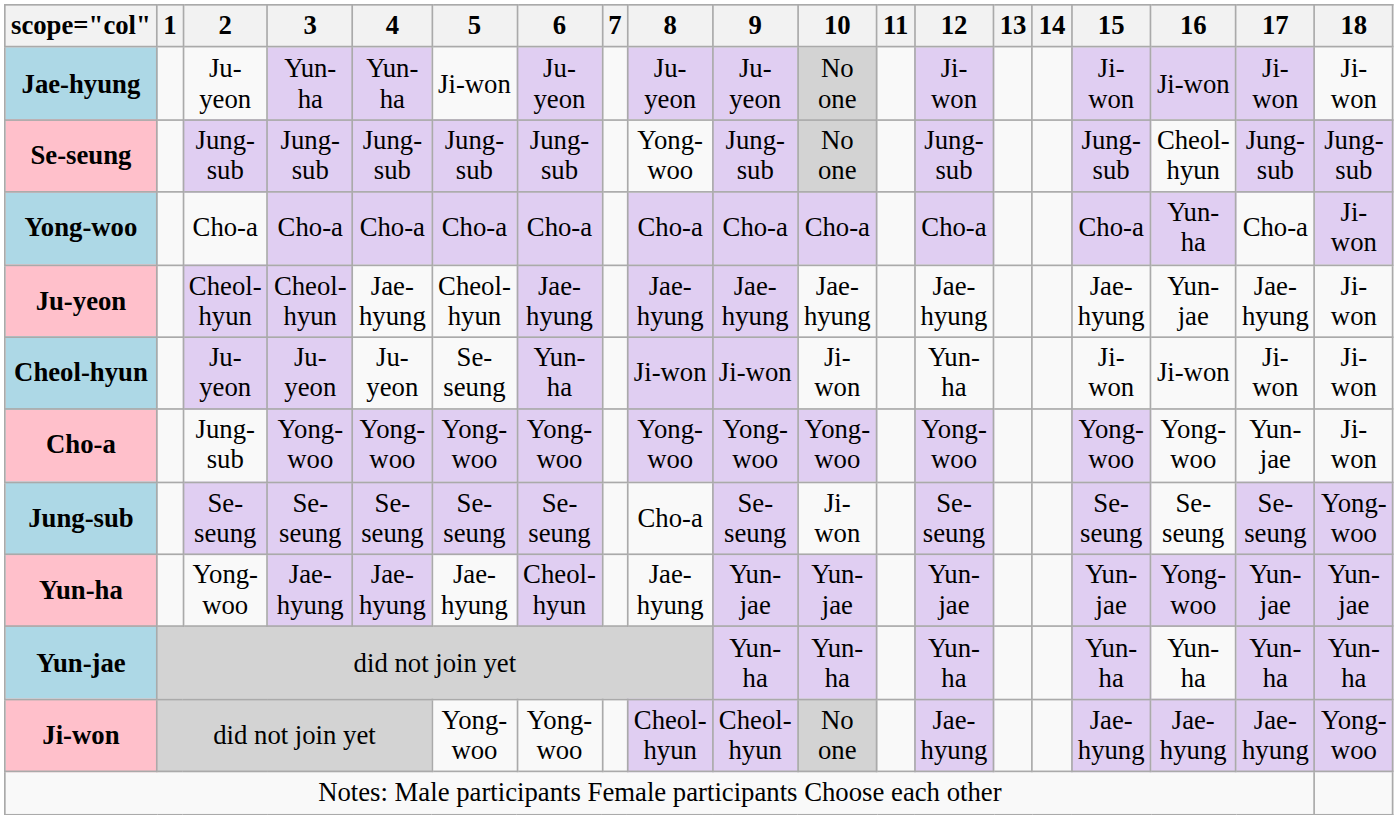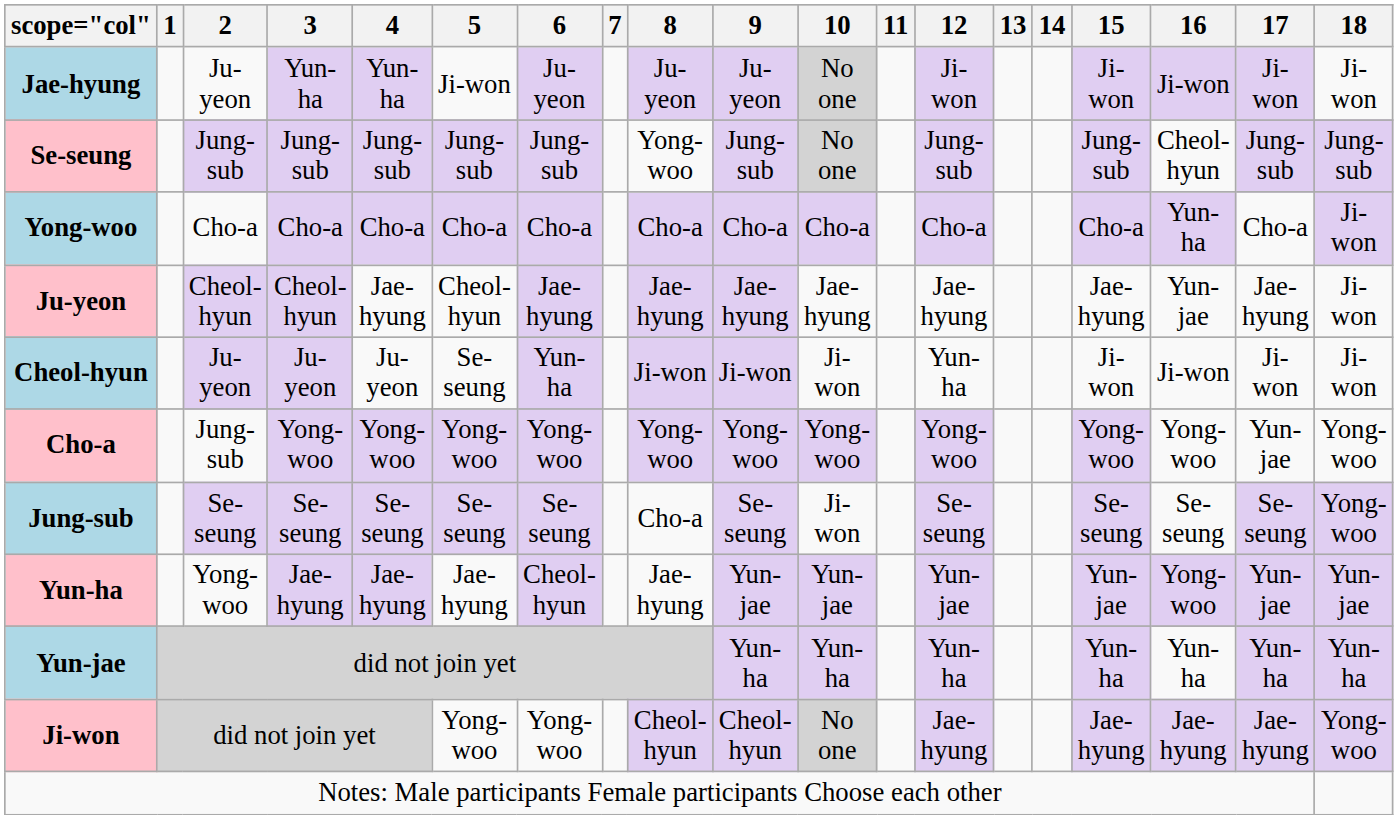(1354, 445) Ji-won -> (1354, 445) Yong-woo
